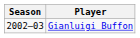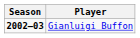(25, 26) normal -> (25, 26) bold
